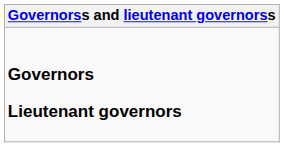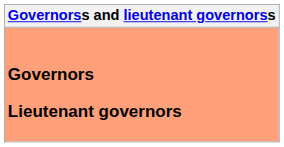(142, 93) no background -> (142, 93) lightsalmon background
